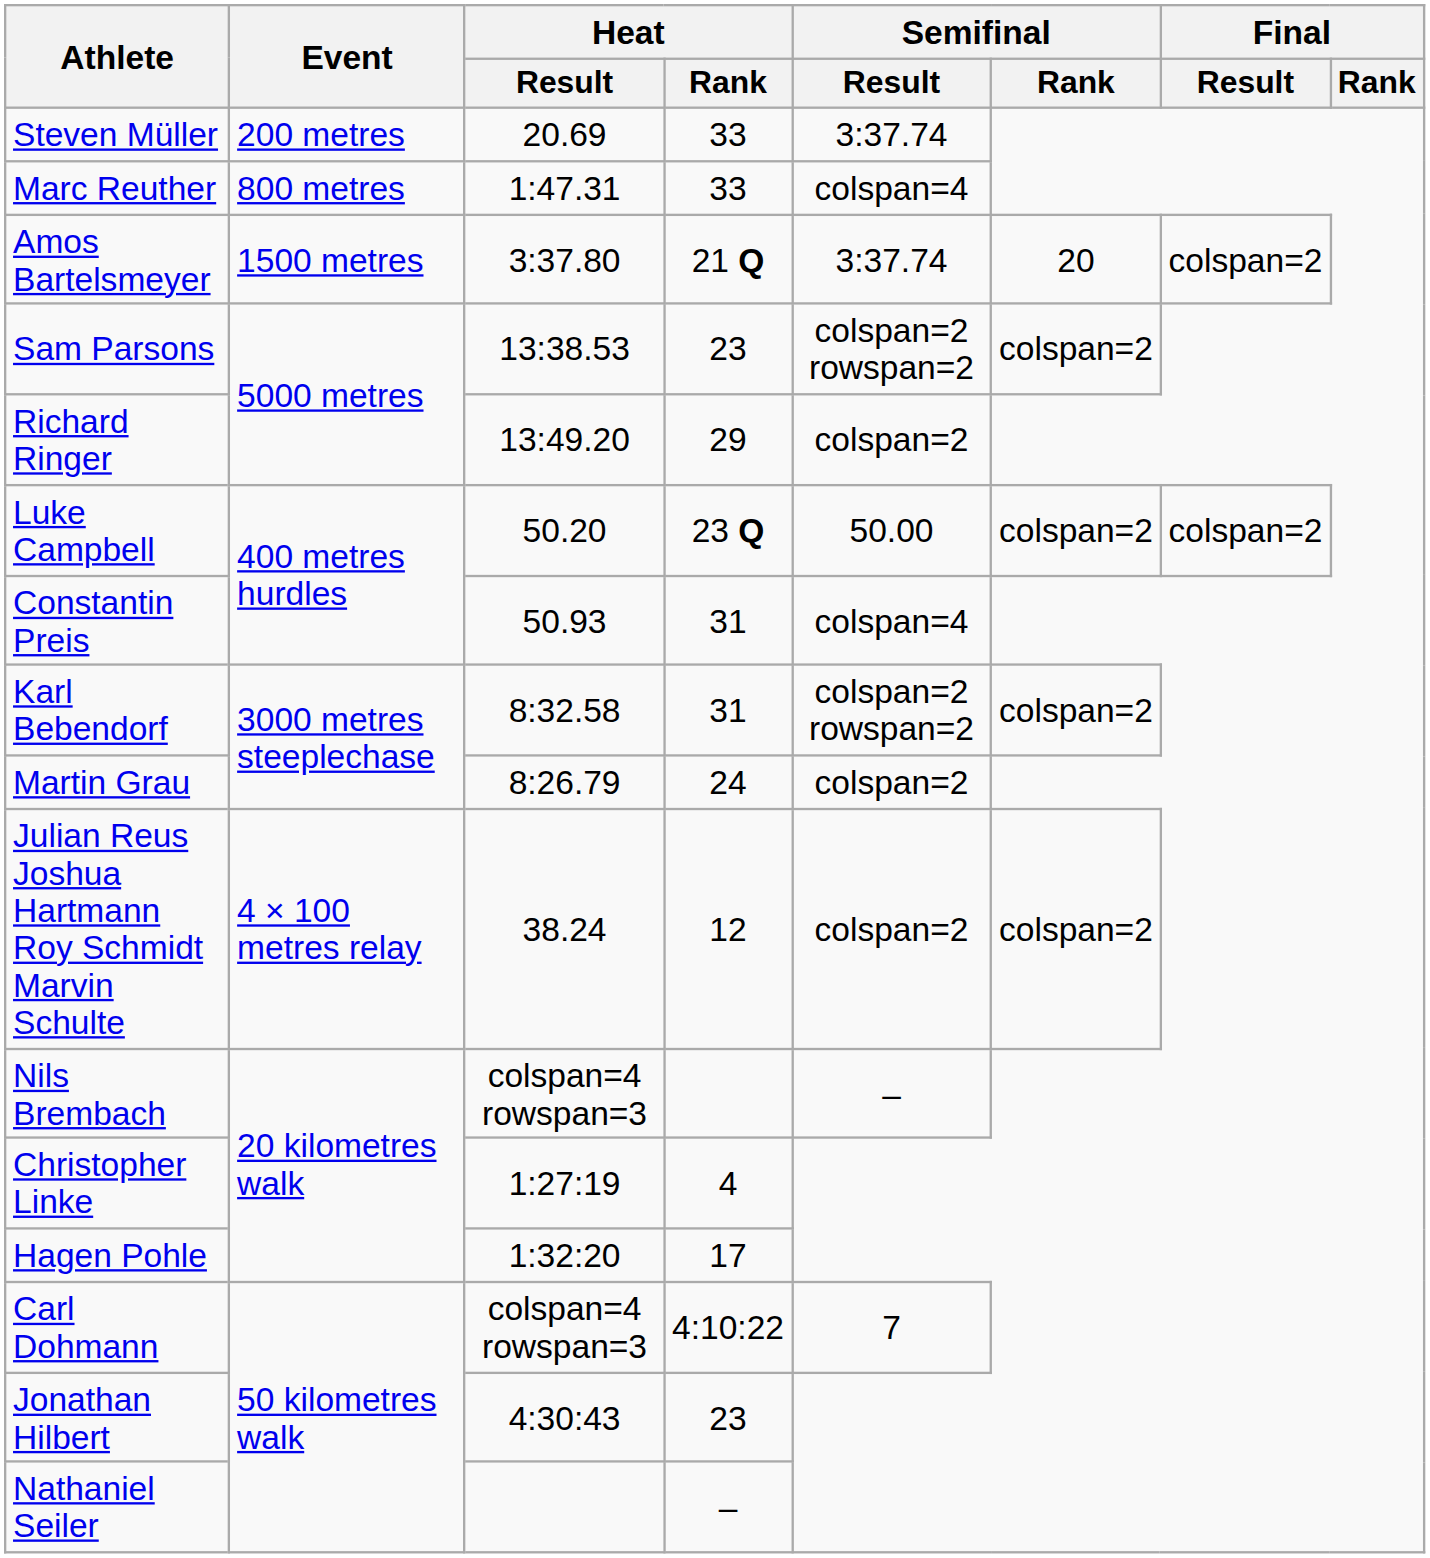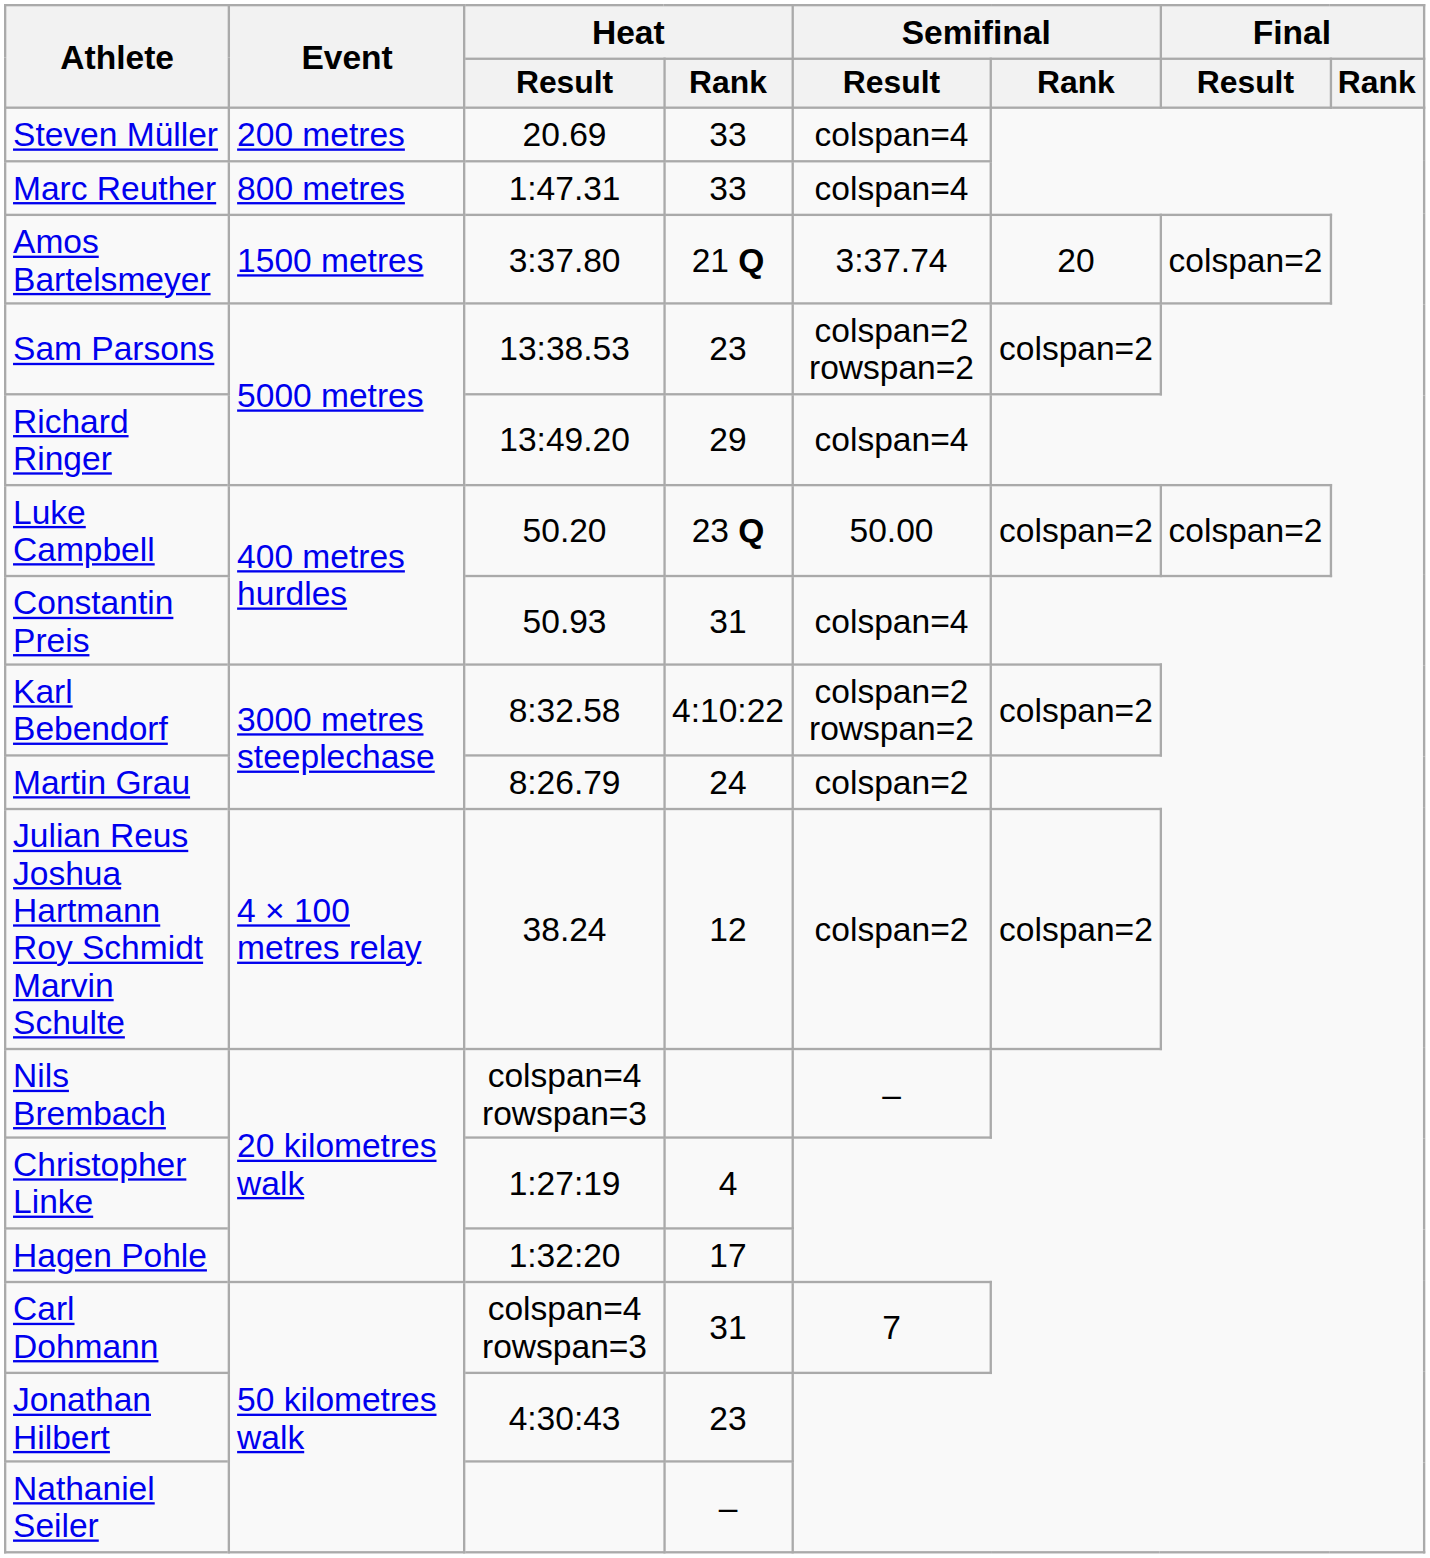(891, 135) 3:37.74 -> (891, 135) colspan=4
(891, 440) colspan=2 -> (891, 440) colspan=4
(728, 711) 31 -> (728, 711) 4:10:22
(728, 1327) 4:10:22 -> (728, 1327) 31
